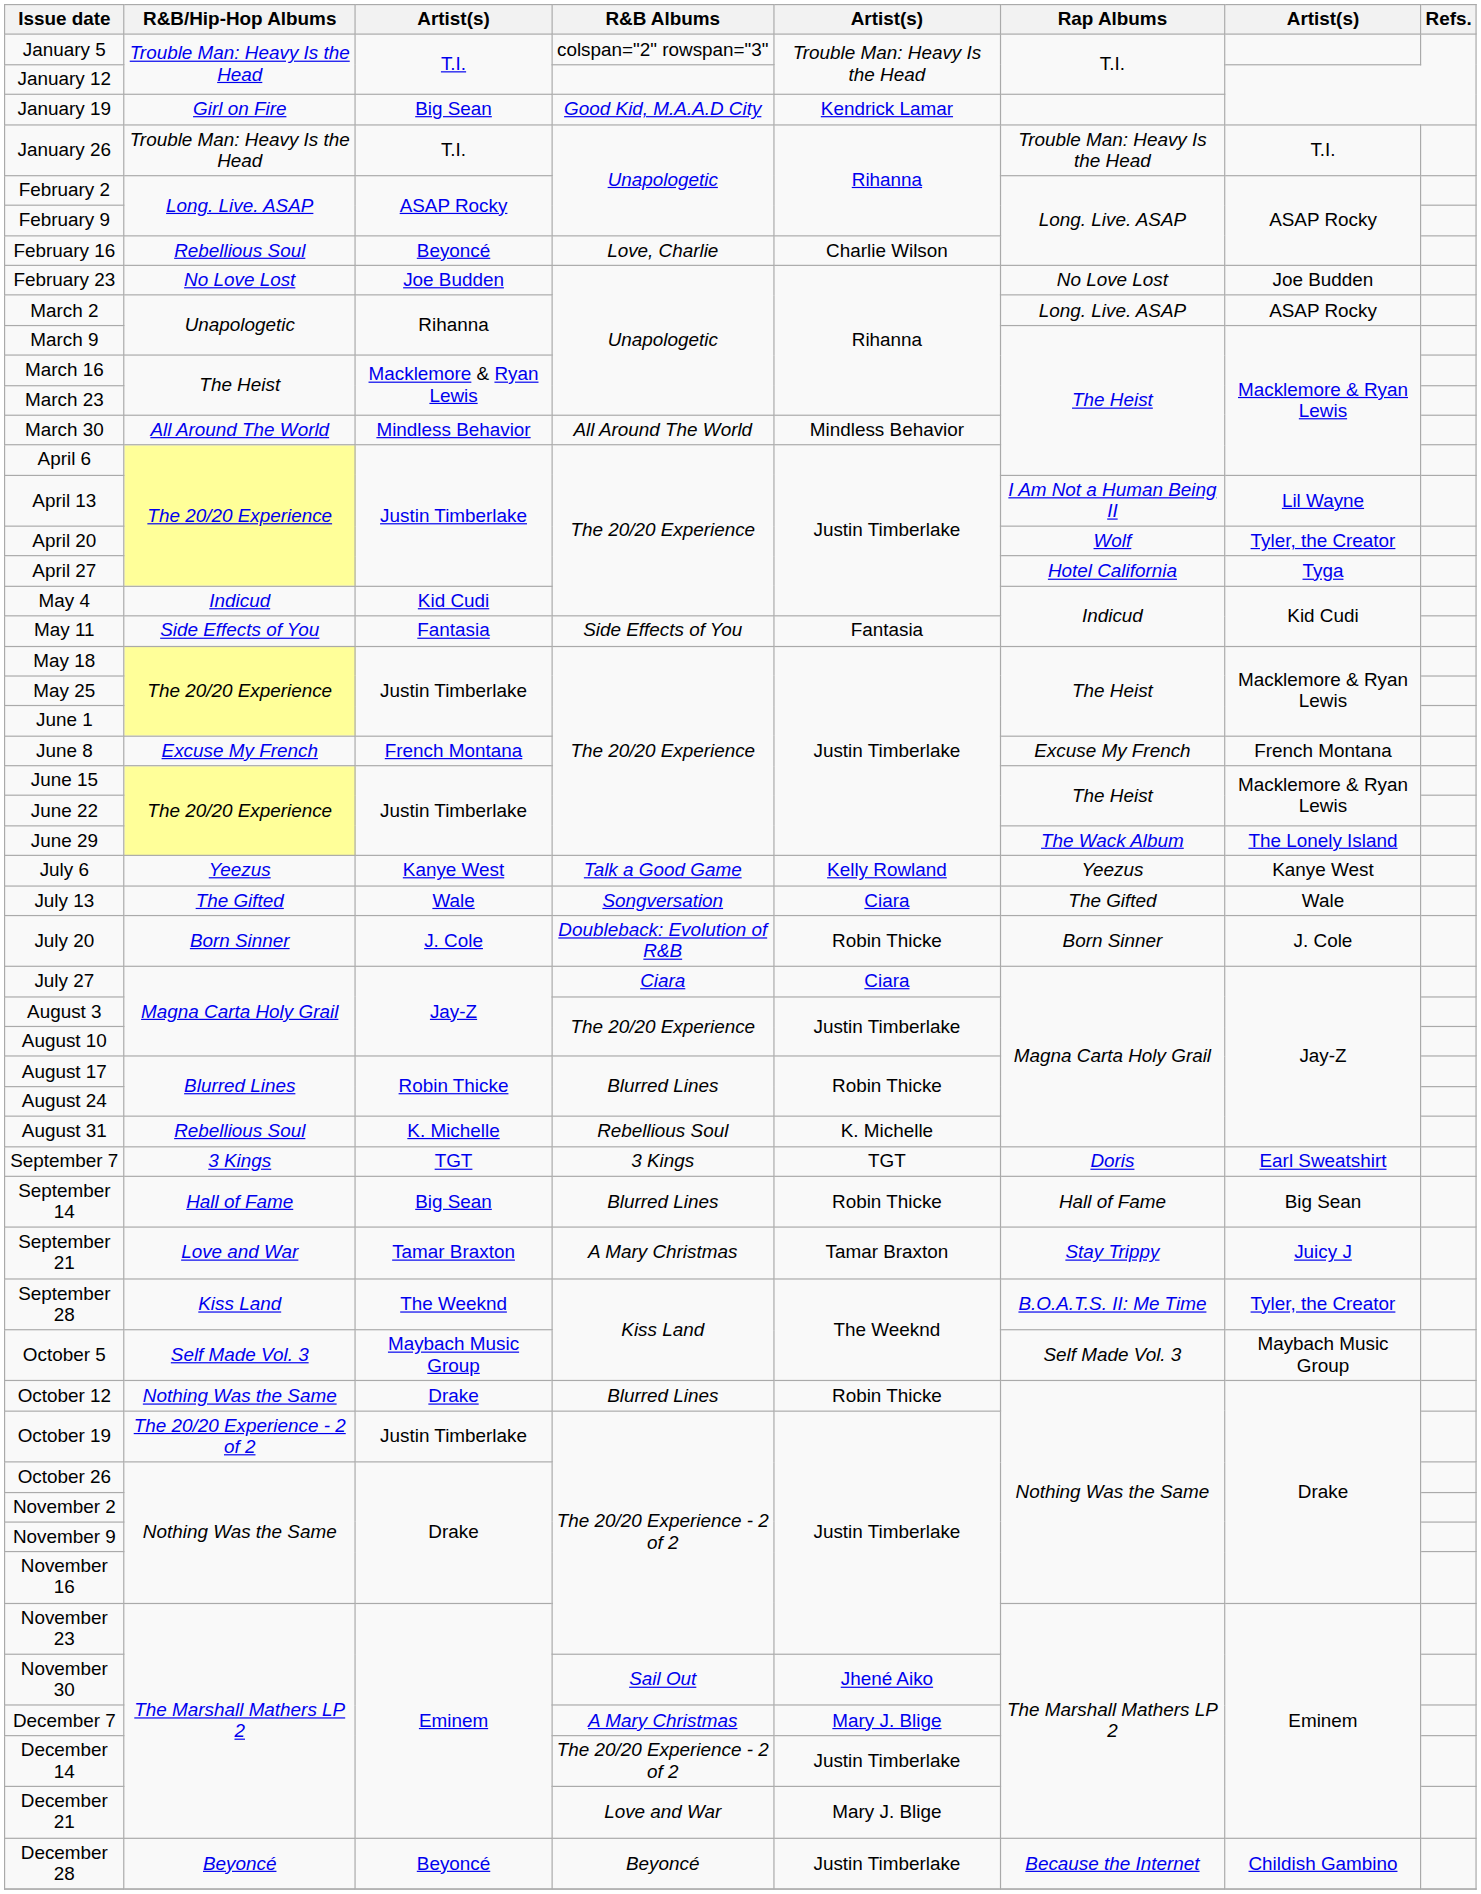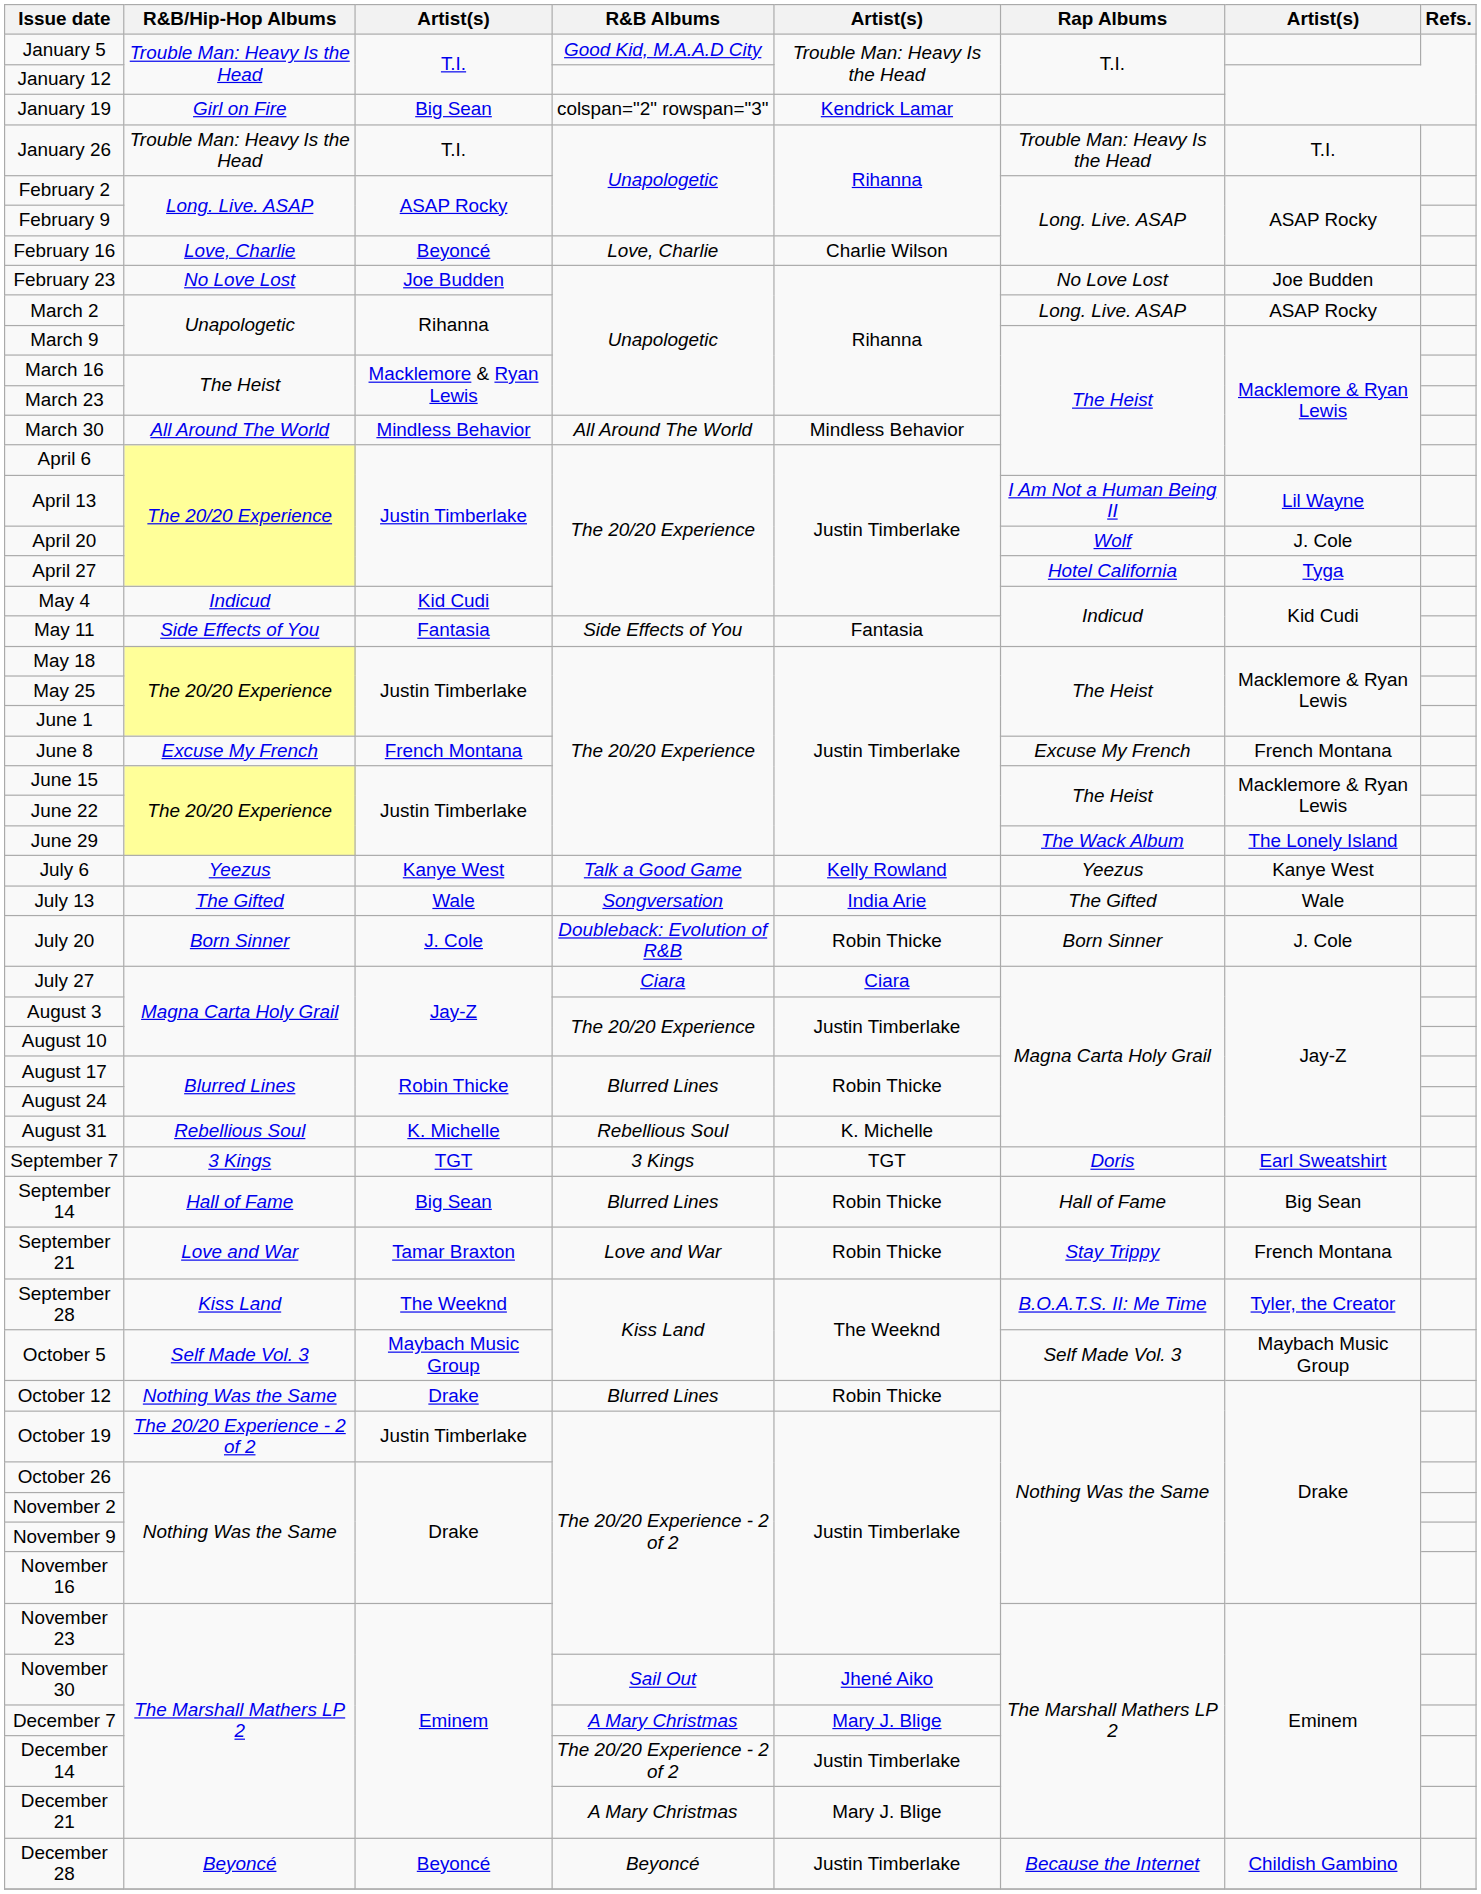(663, 49) colspan="2" rowspan="3" -> (663, 49) Good Kid, M.A.A.D City
(663, 109) Good Kid, M.A.A.D City -> (663, 109) colspan="2" rowspan="3"
(240, 250) Rebellious Soul -> (240, 250) Love, Charlie
(1323, 541) Tyler, the Creator -> (1323, 541) J. Cole
(887, 900) Ciara -> (887, 900) India Arie
(663, 1252) A Mary Christmas -> (663, 1252) Love and War
(887, 1252) Tamar Braxton -> (887, 1252) Robin Thicke
(1323, 1252) Juicy J -> (1323, 1252) French Montana
(663, 1812) Love and War -> (663, 1812) A Mary Christmas
